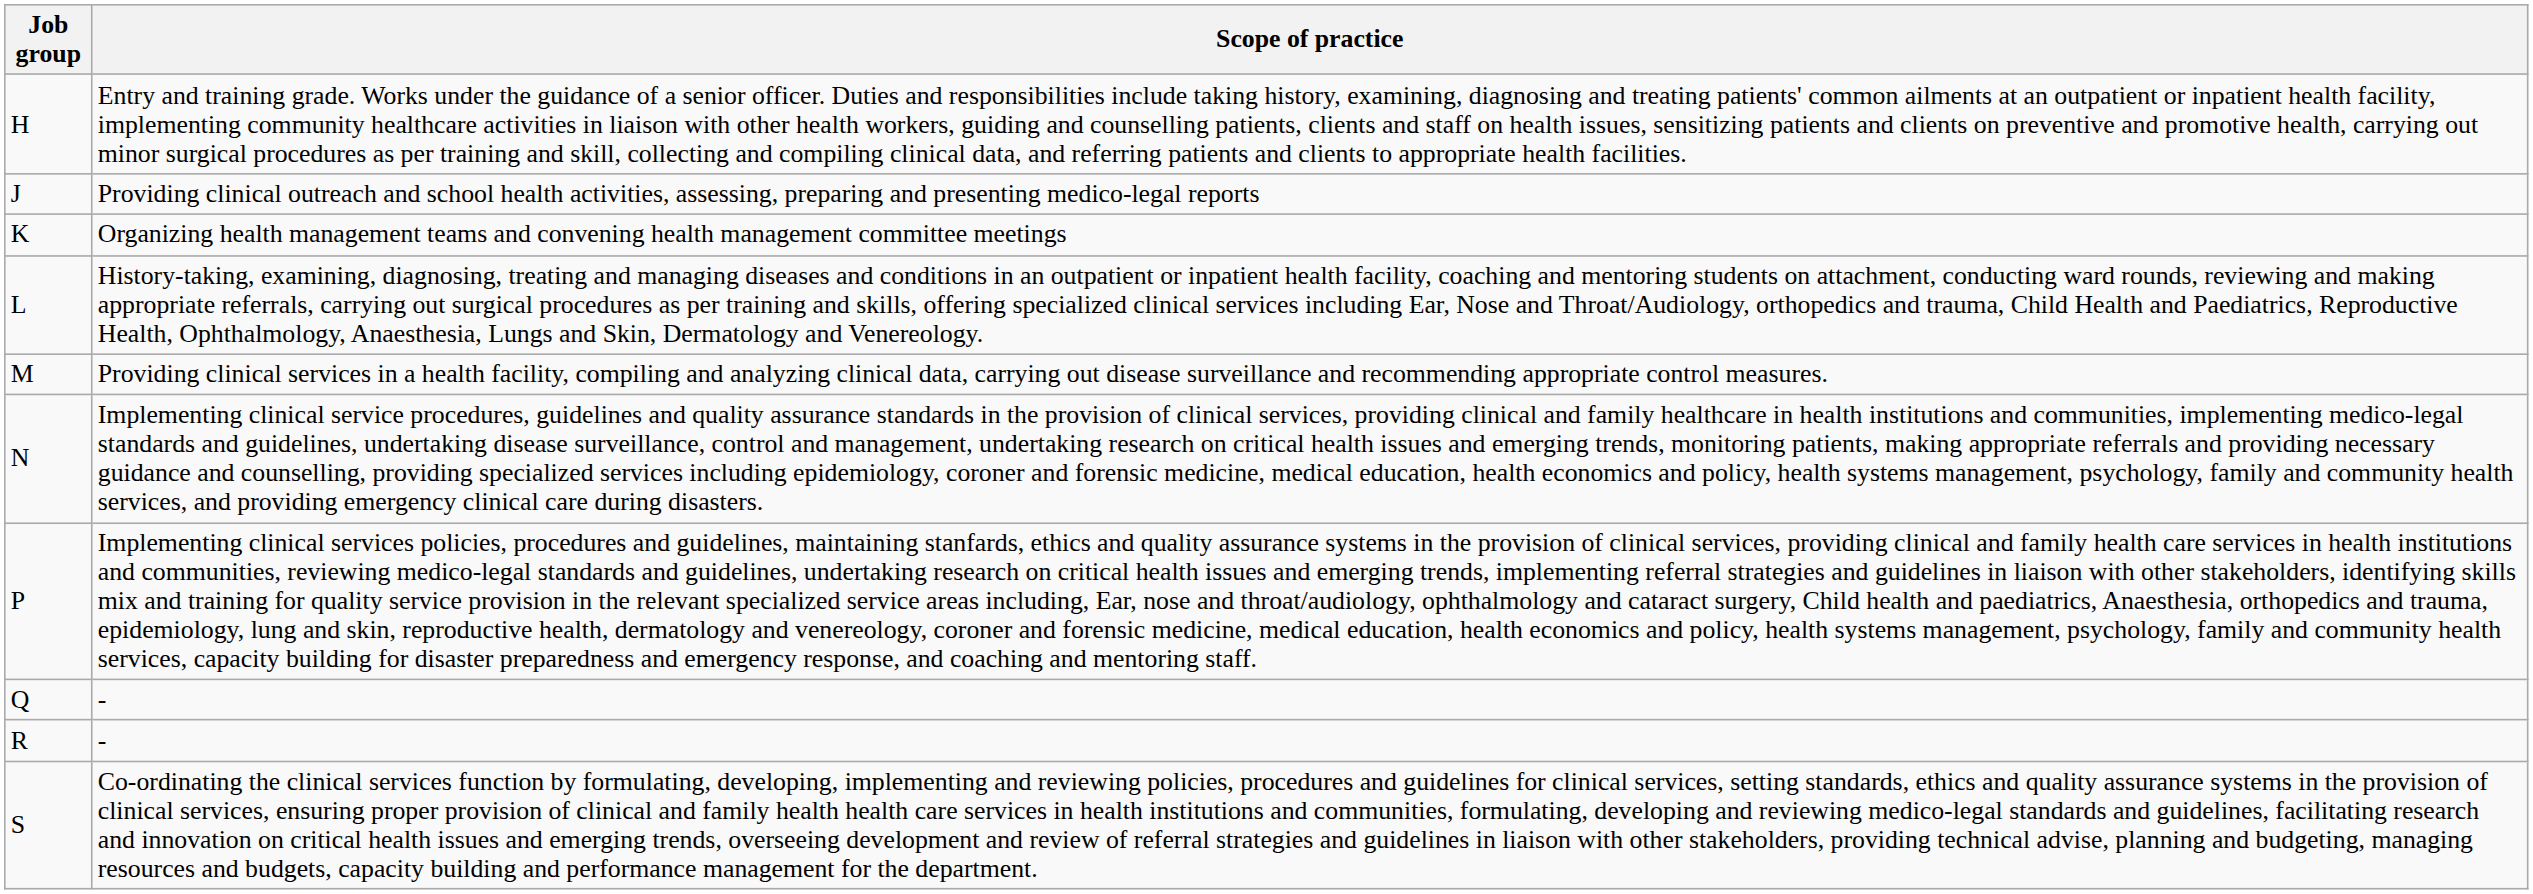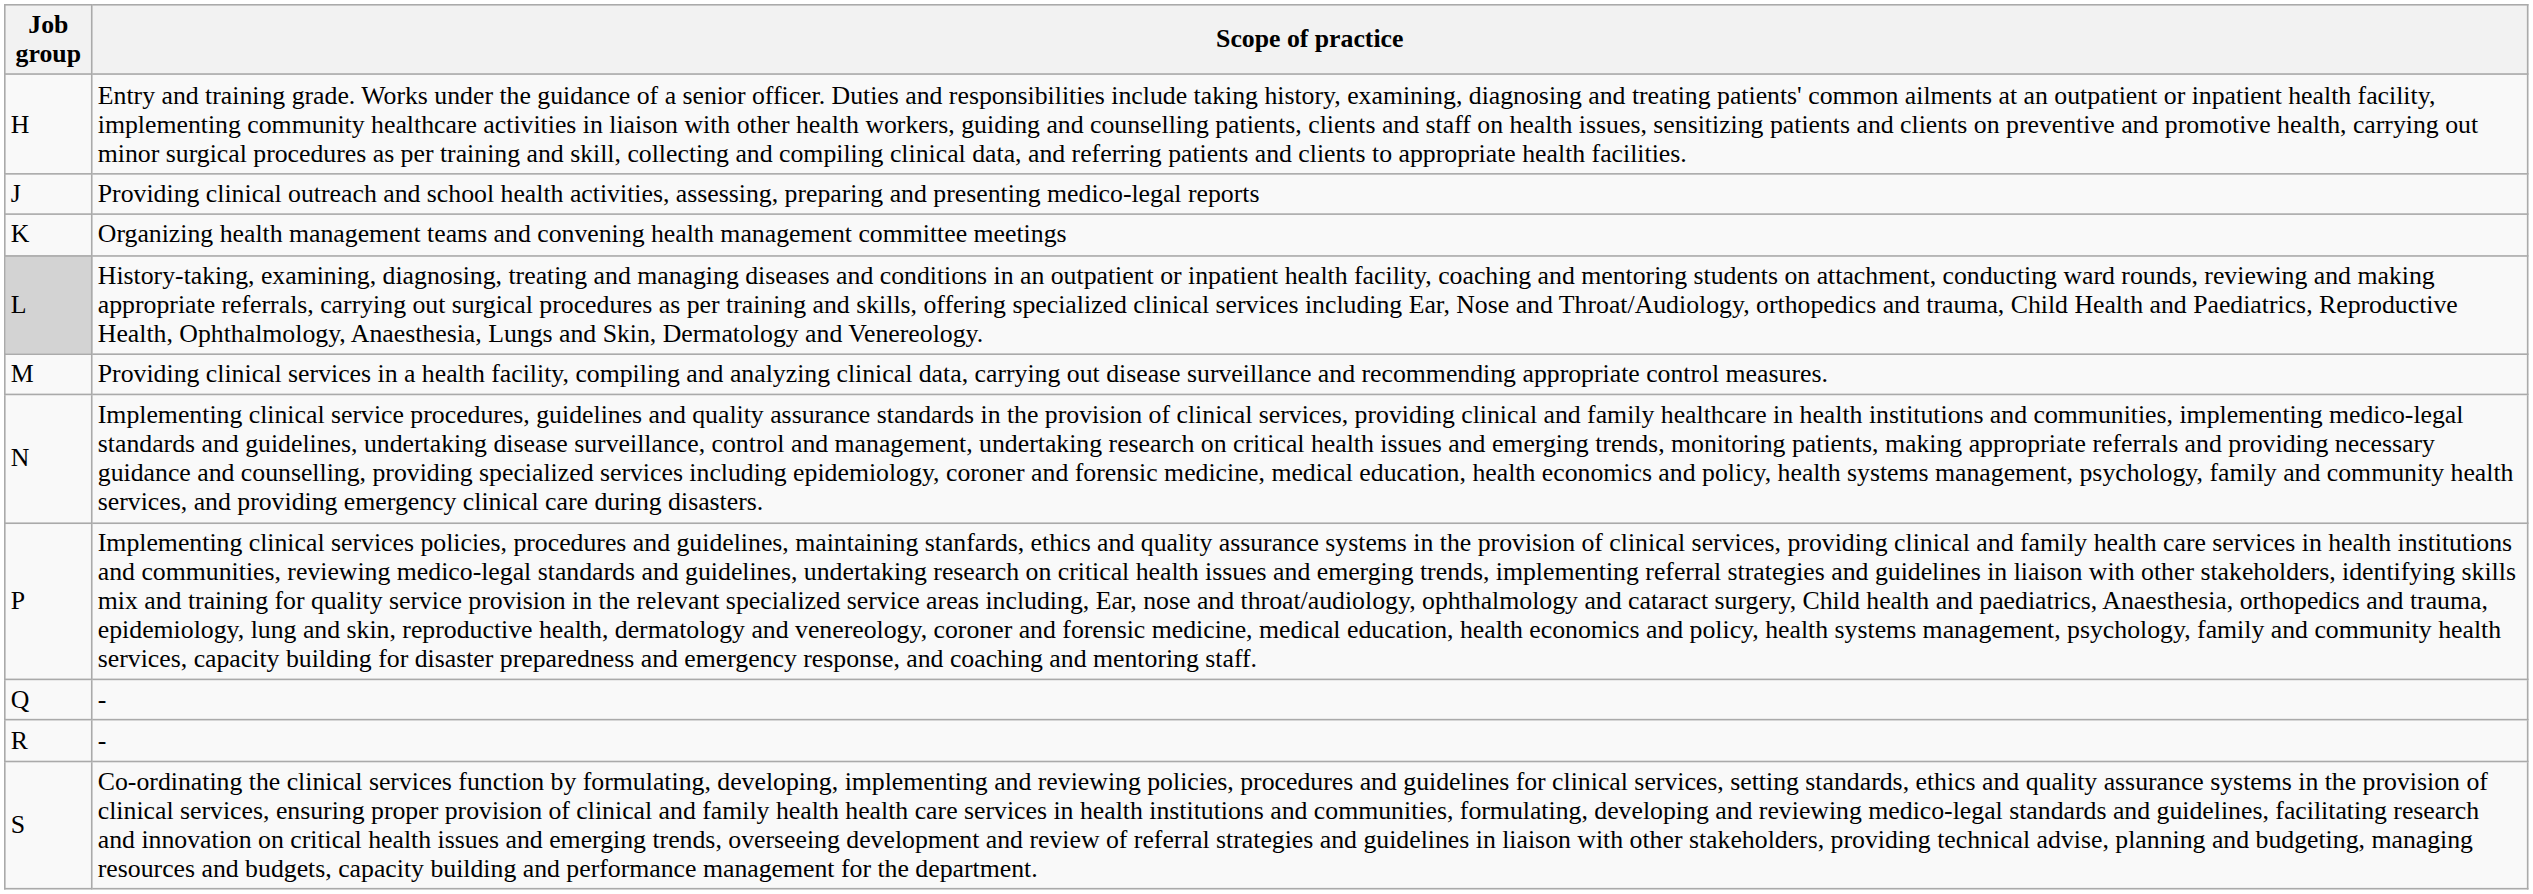(19, 304) no background -> (19, 304) lightgrey background
